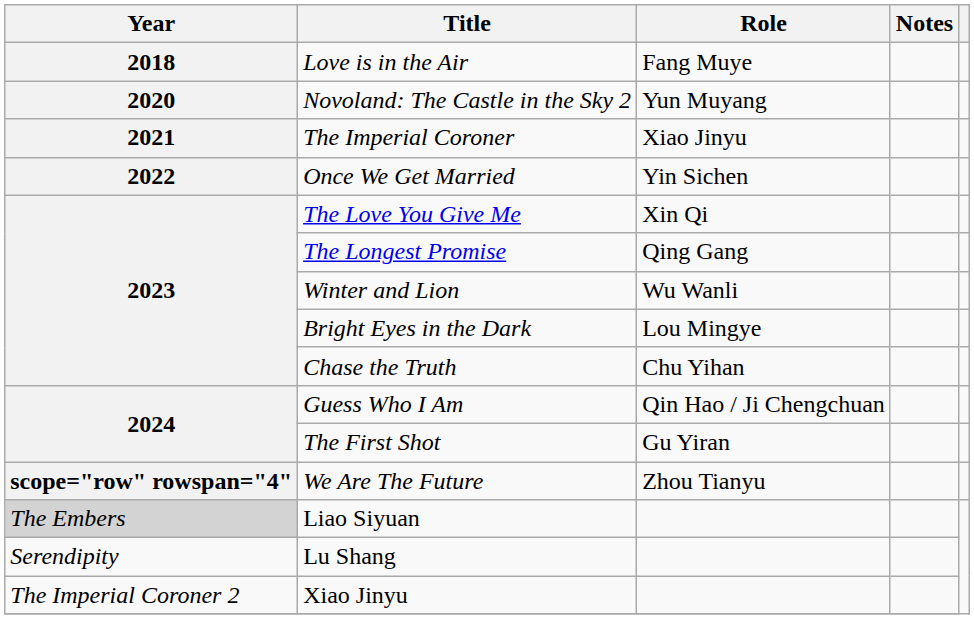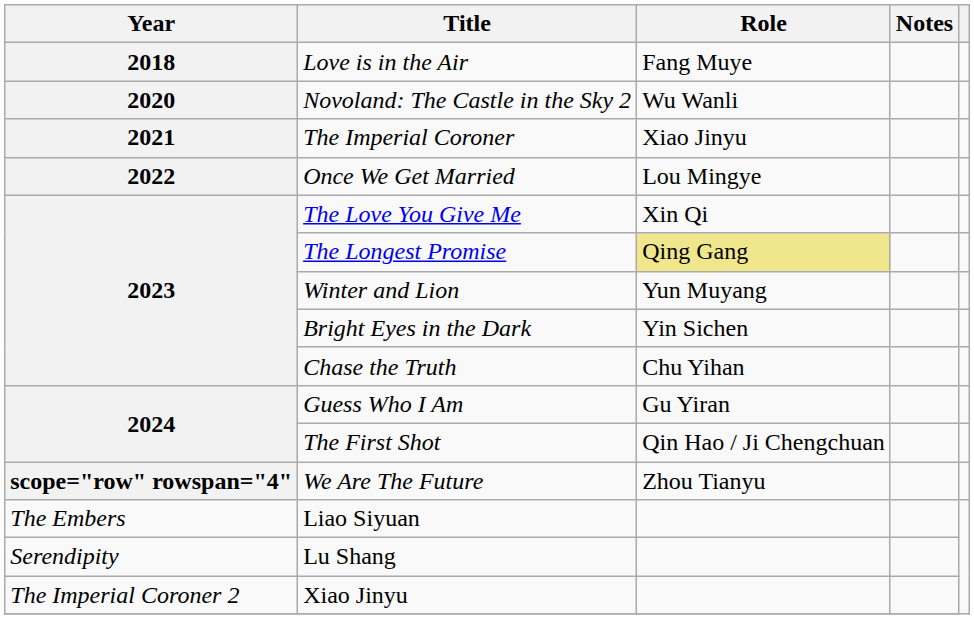(704, 99) Yun Muyang -> (690, 99) Wu Wanli
(695, 175) Yin Sichen -> (702, 175) Lou Mingye
(695, 251) no background -> (695, 251) khaki background
(690, 289) Wu Wanli -> (704, 289) Yun Muyang
(702, 328) Lou Mingye -> (695, 328) Yin Sichen
(763, 404) Qin Hao / Ji Chengchuan -> (686, 404) Gu Yiran
(686, 442) Gu Yiran -> (763, 442) Qin Hao / Ji Chengchuan
(68, 518) lightgrey background -> (68, 518) no background
